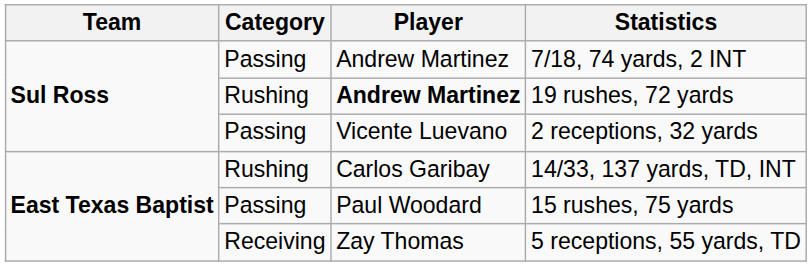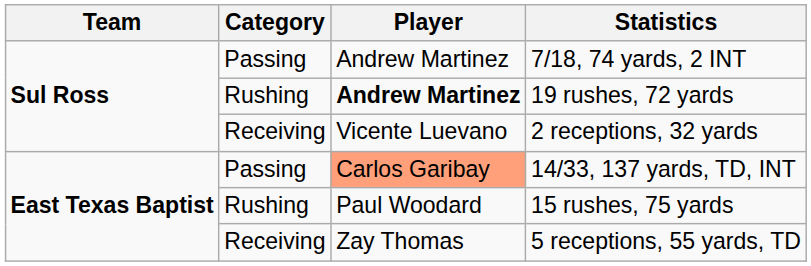(265, 132) Passing -> (275, 132) Receiving
(267, 168) Rushing -> (265, 168) Passing
(413, 168) no background -> (413, 168) lightsalmon background
(265, 205) Passing -> (267, 205) Rushing
